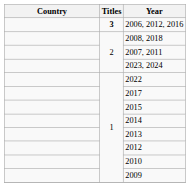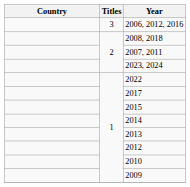(112, 24) bold -> (112, 24) normal
